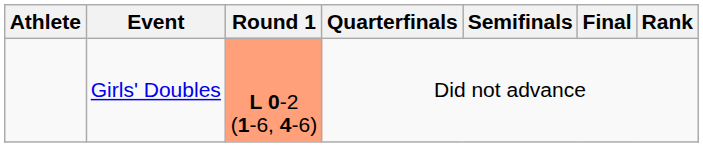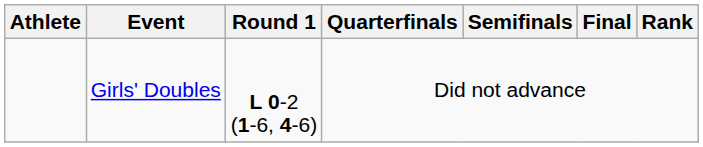(274, 113) lightsalmon background -> (274, 113) no background
